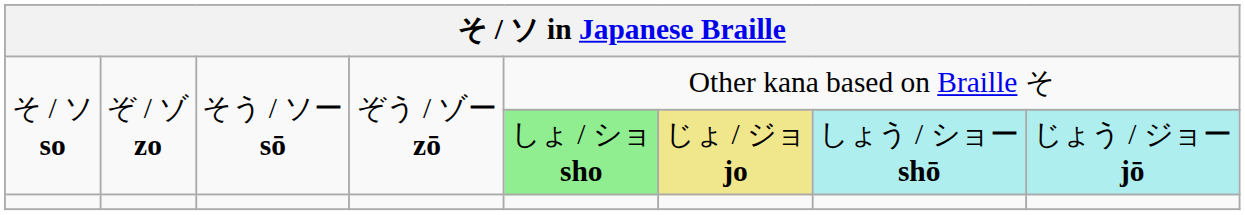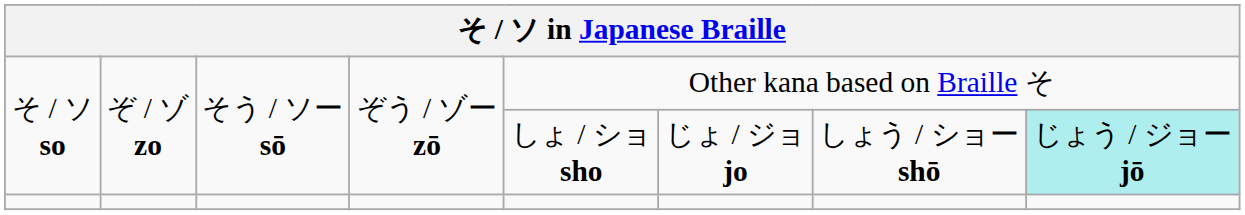(581, 152) lightgreen background -> (581, 152) no background
(736, 152) khaki background -> (736, 152) no background
(919, 152) paleturquoise background -> (919, 152) no background
